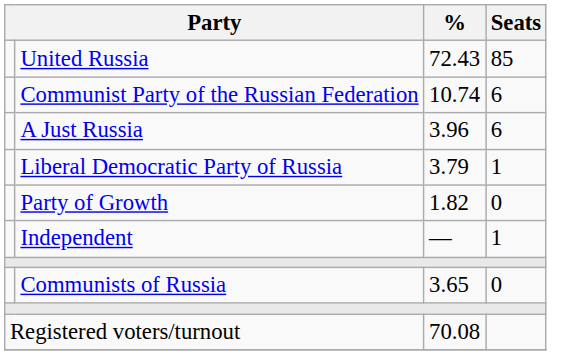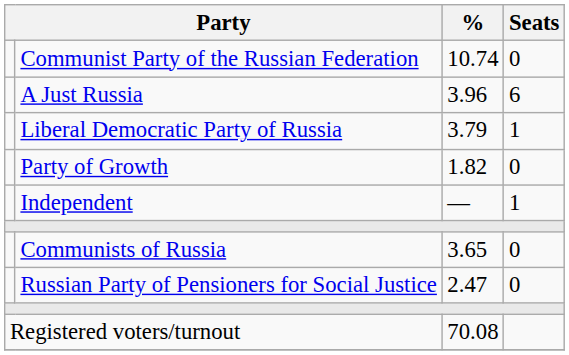- row: (84, 58)
(496, 94) 6 -> (515, 58) 0
+ row: (229, 285)
